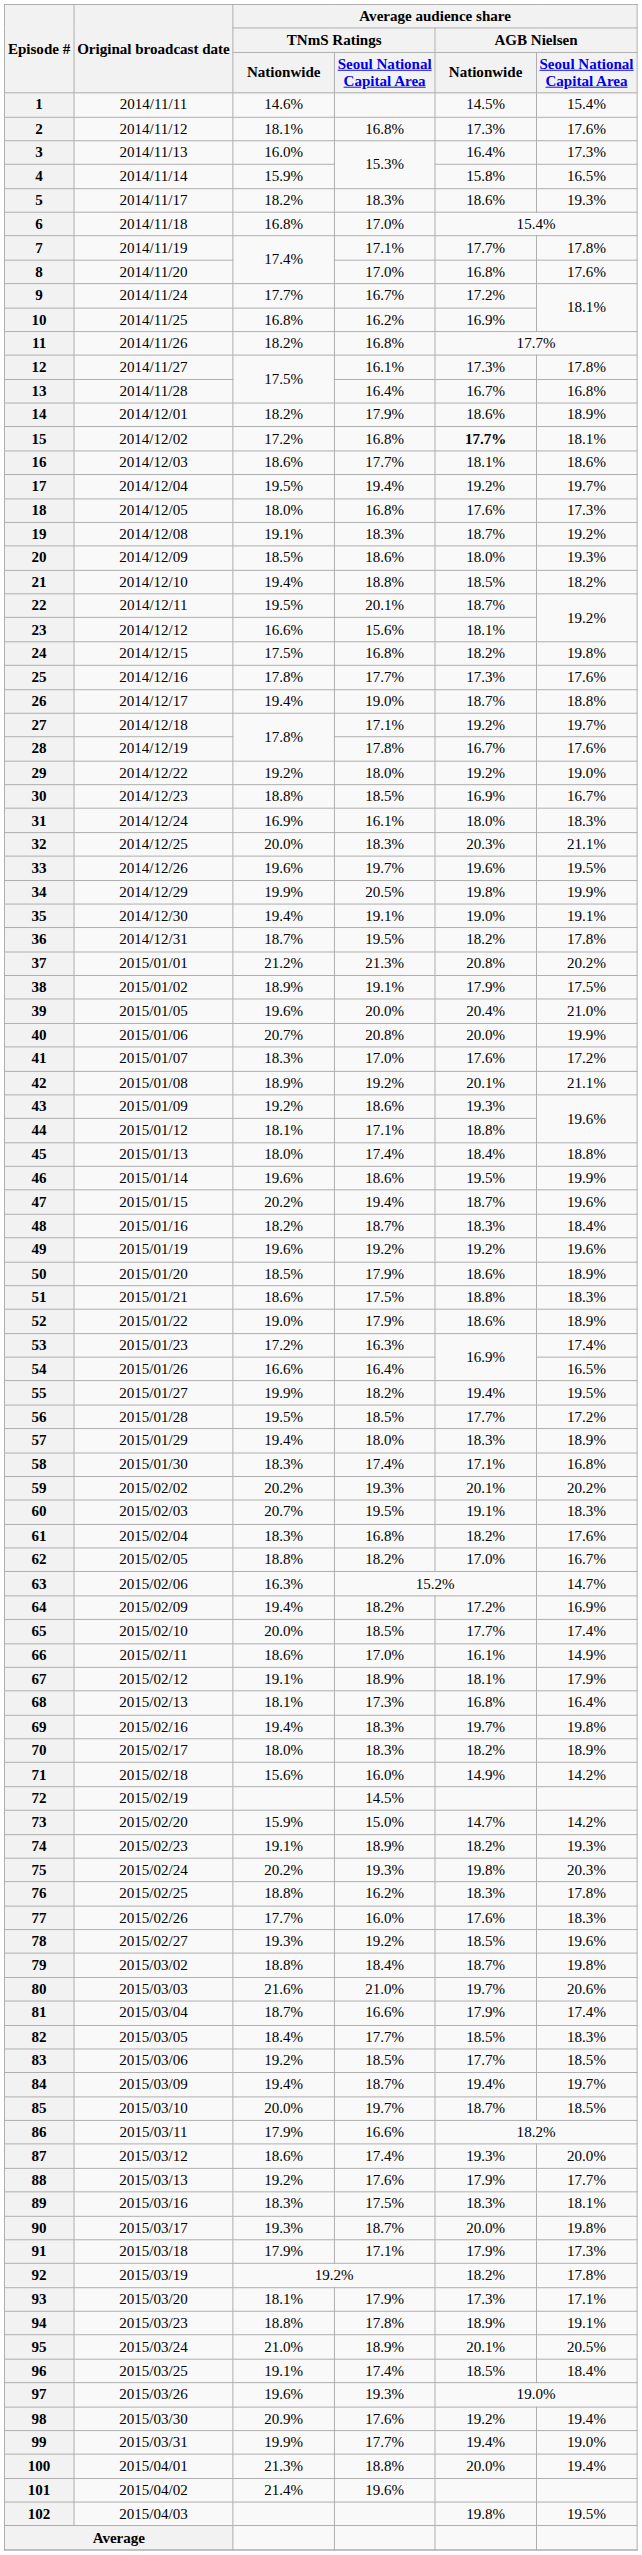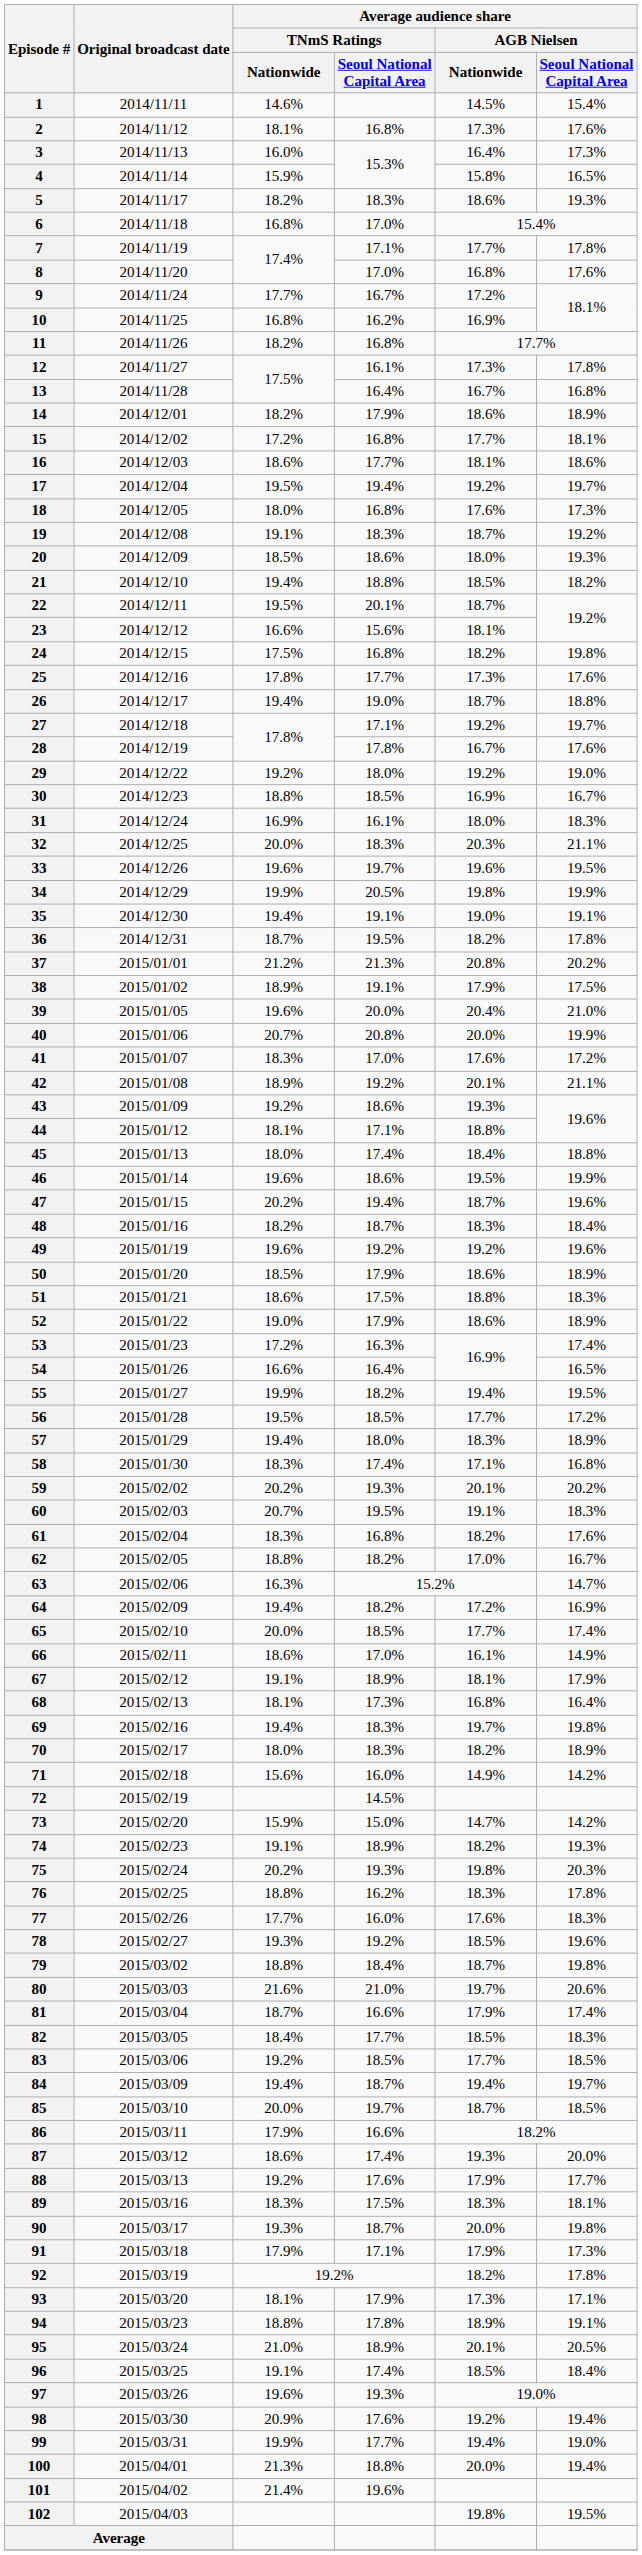(486, 438) bold -> (486, 438) normal
